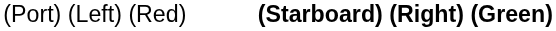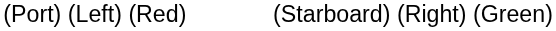(405, 14) bold -> (413, 14) normal
